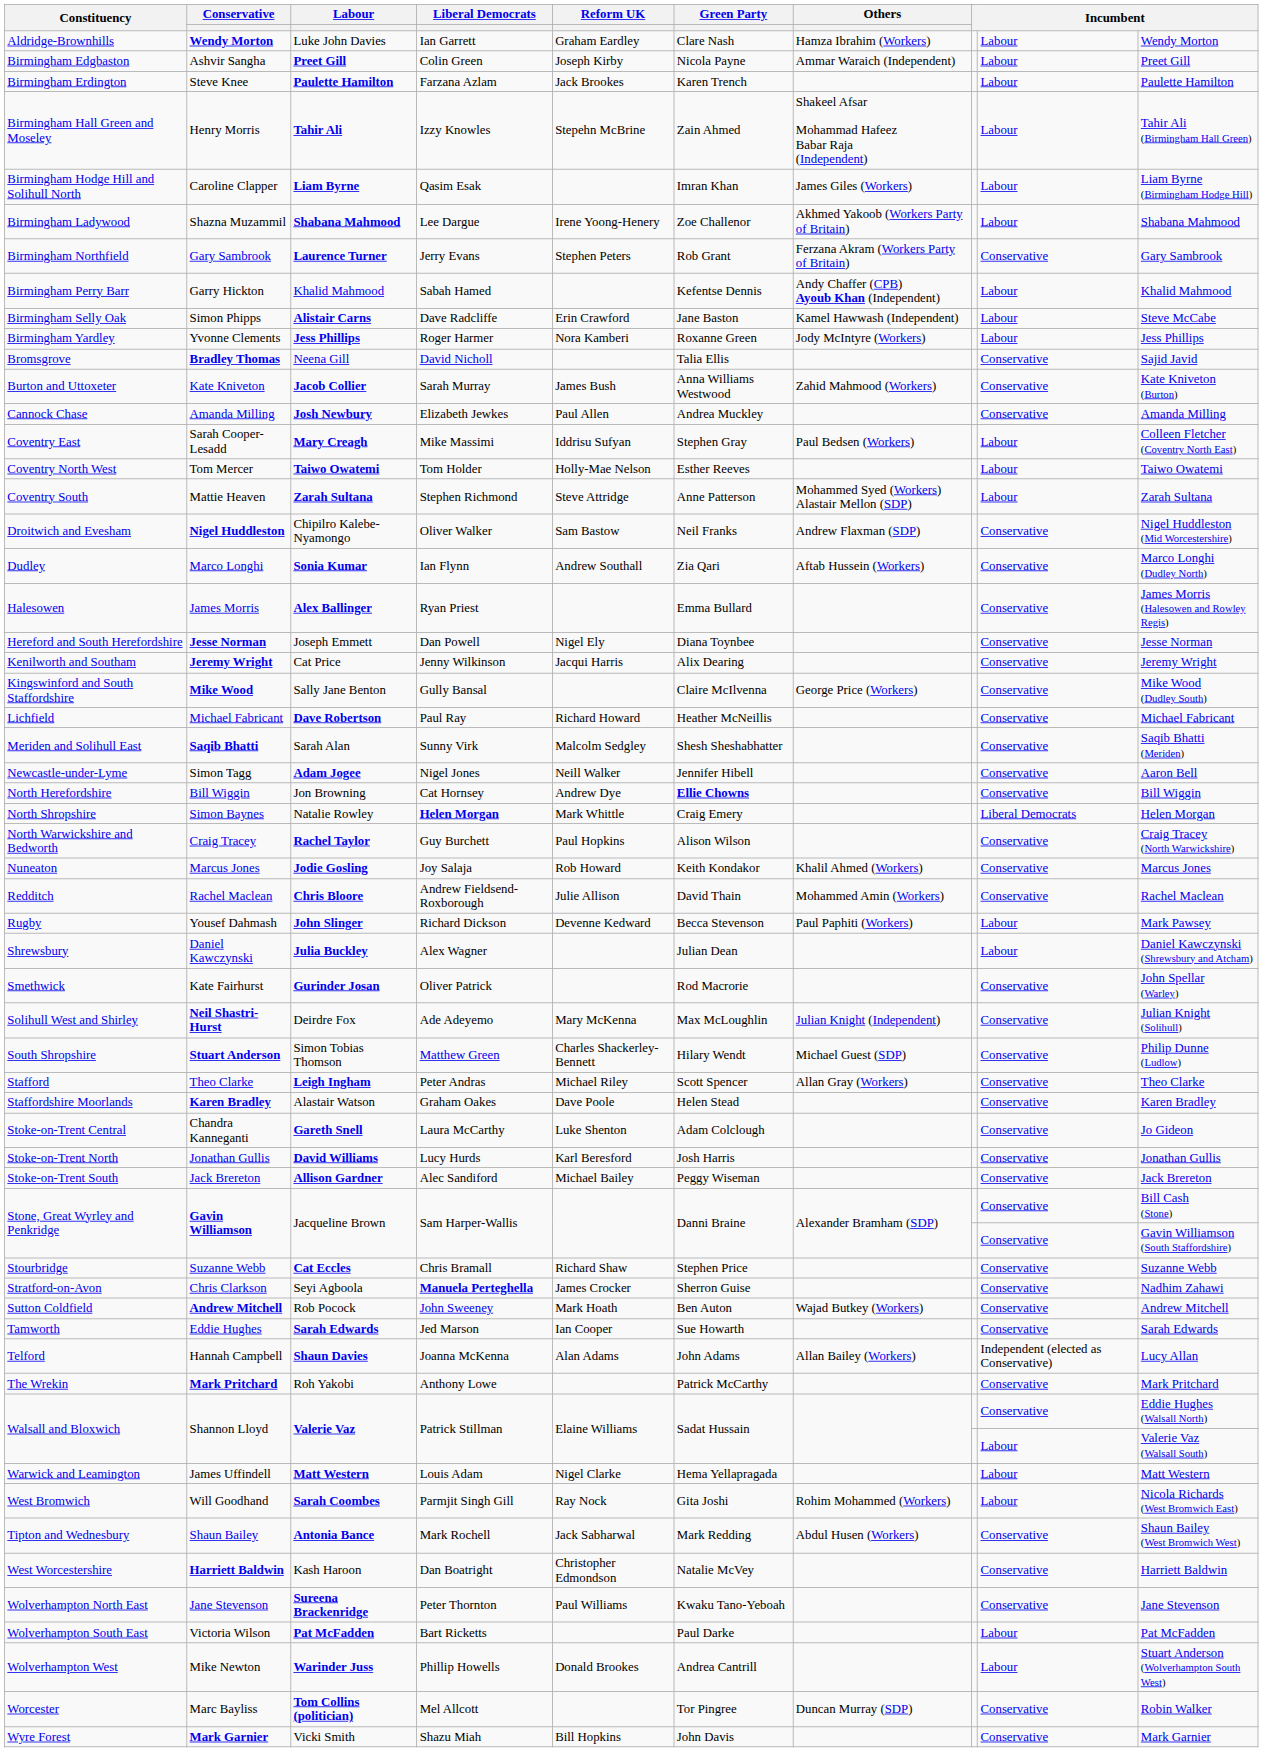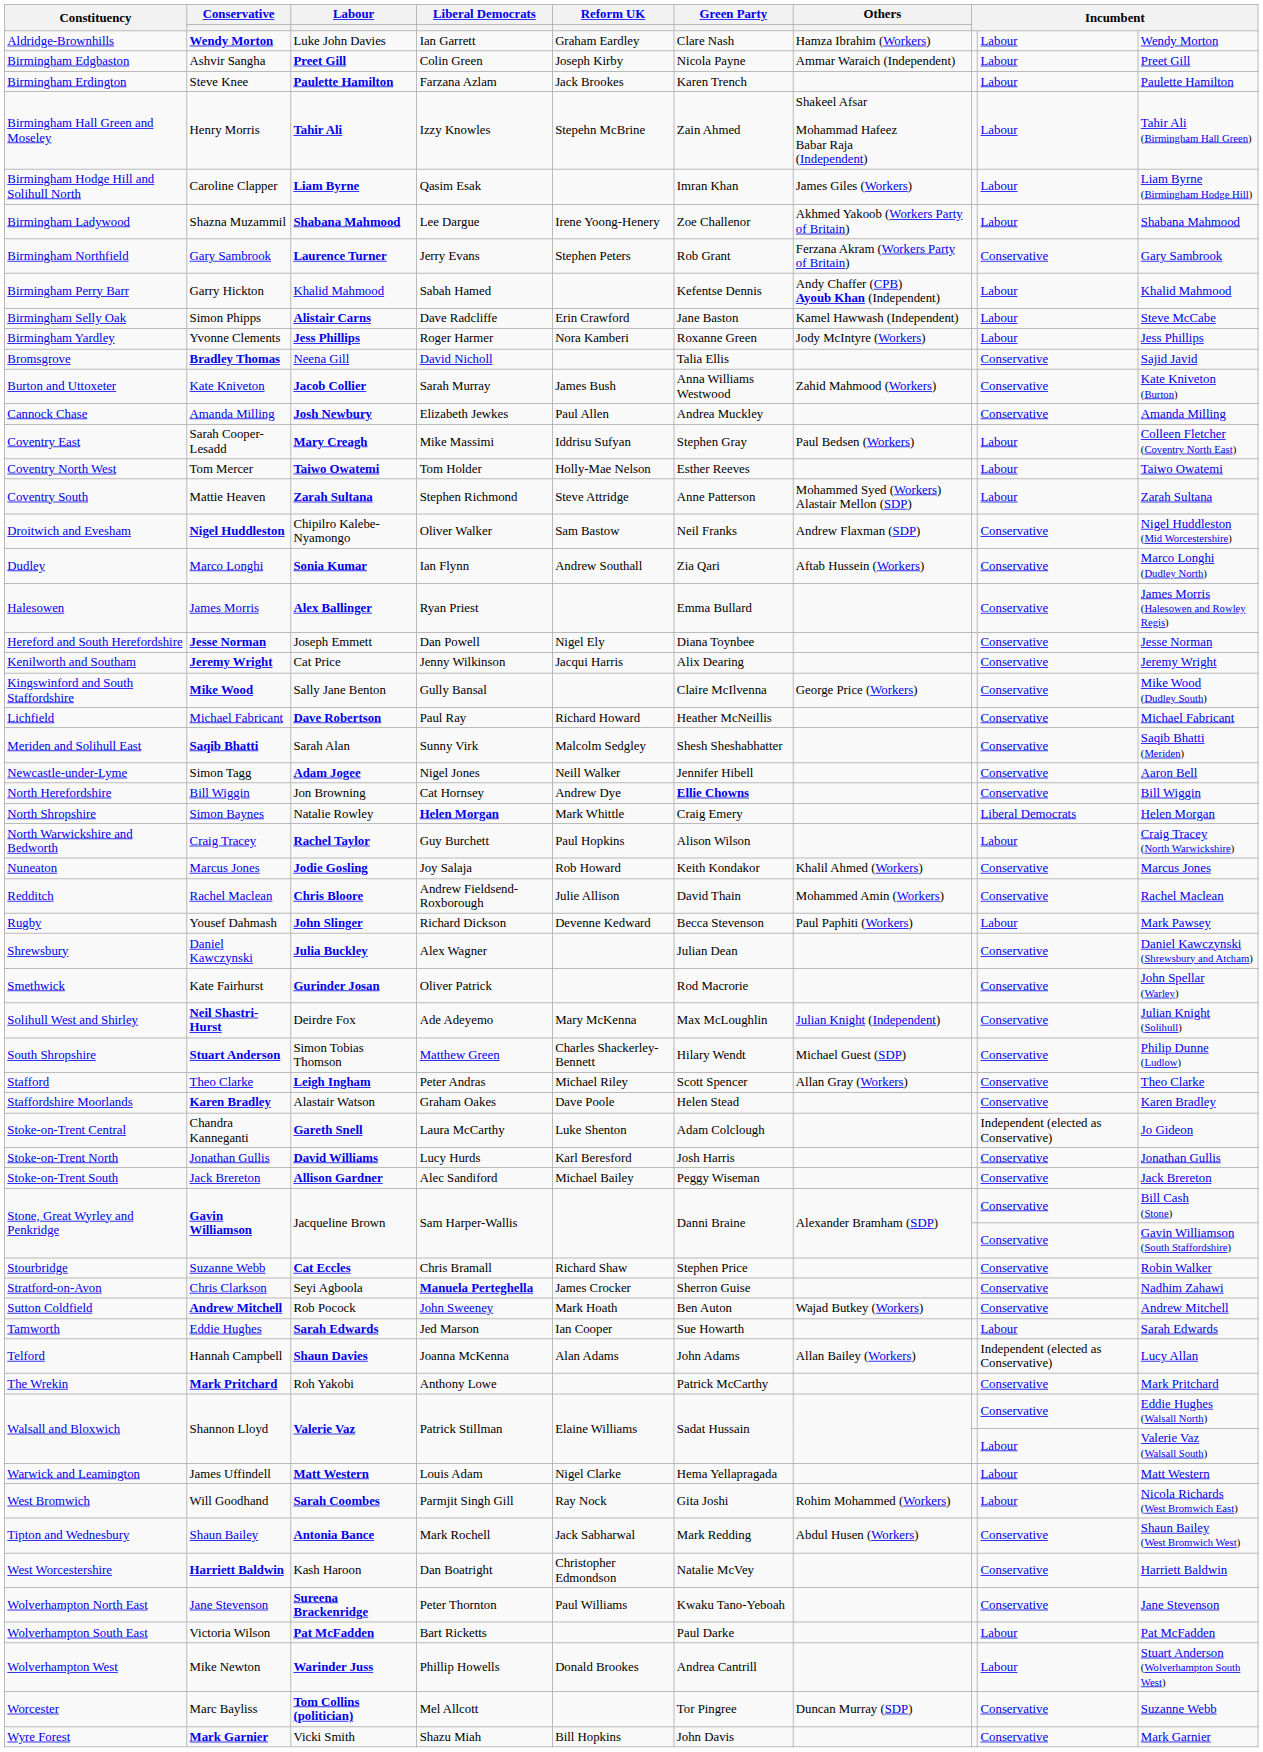(1014, 840) Conservative -> (999, 840) Labour
(999, 950) Labour -> (1014, 950) Conservative
(1014, 1130) Conservative -> (1041, 1130) Independent (elected as Conservative)
(1179, 1267) Suzanne Webb -> (1176, 1267) Robin Walker
(1014, 1328) Conservative -> (999, 1328) Labour
(1176, 1709) Robin Walker -> (1179, 1709) Suzanne Webb
